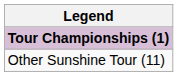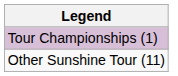(88, 38) bold -> (83, 38) normal
